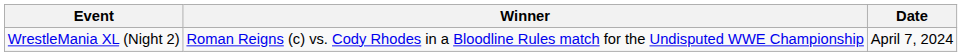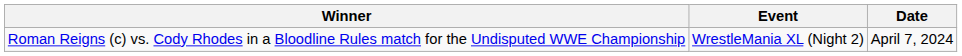columns swapped: (525, 16) <-> (94, 16)
